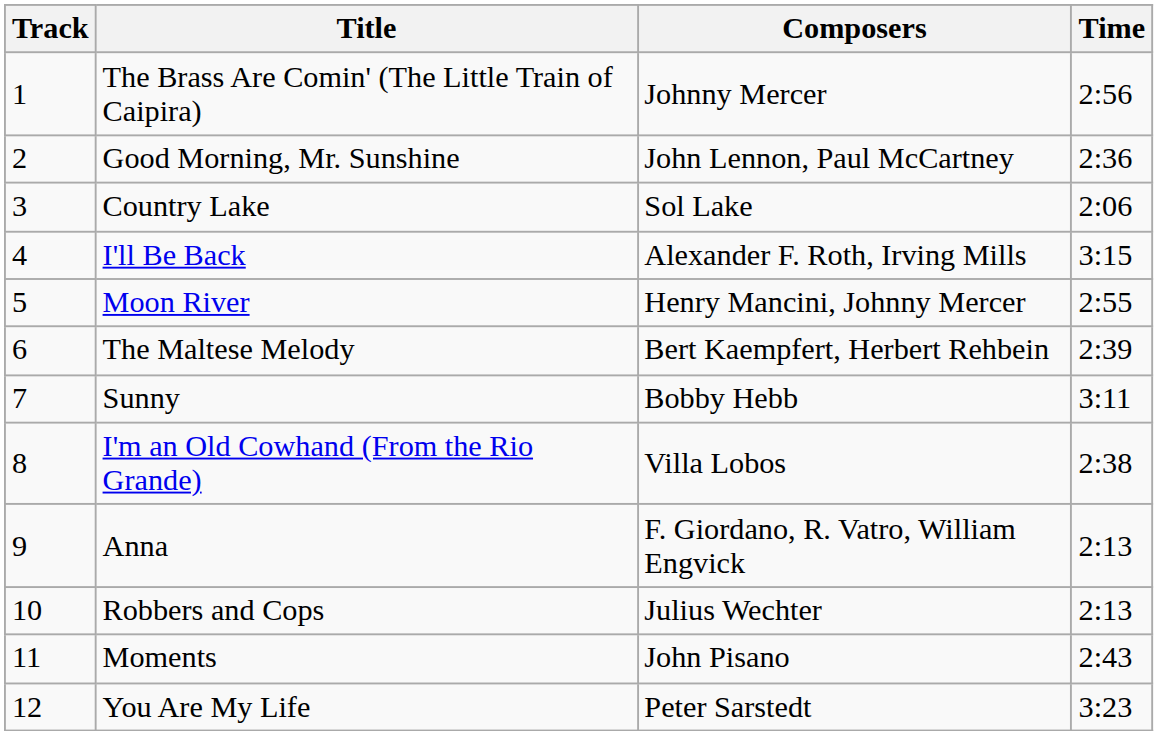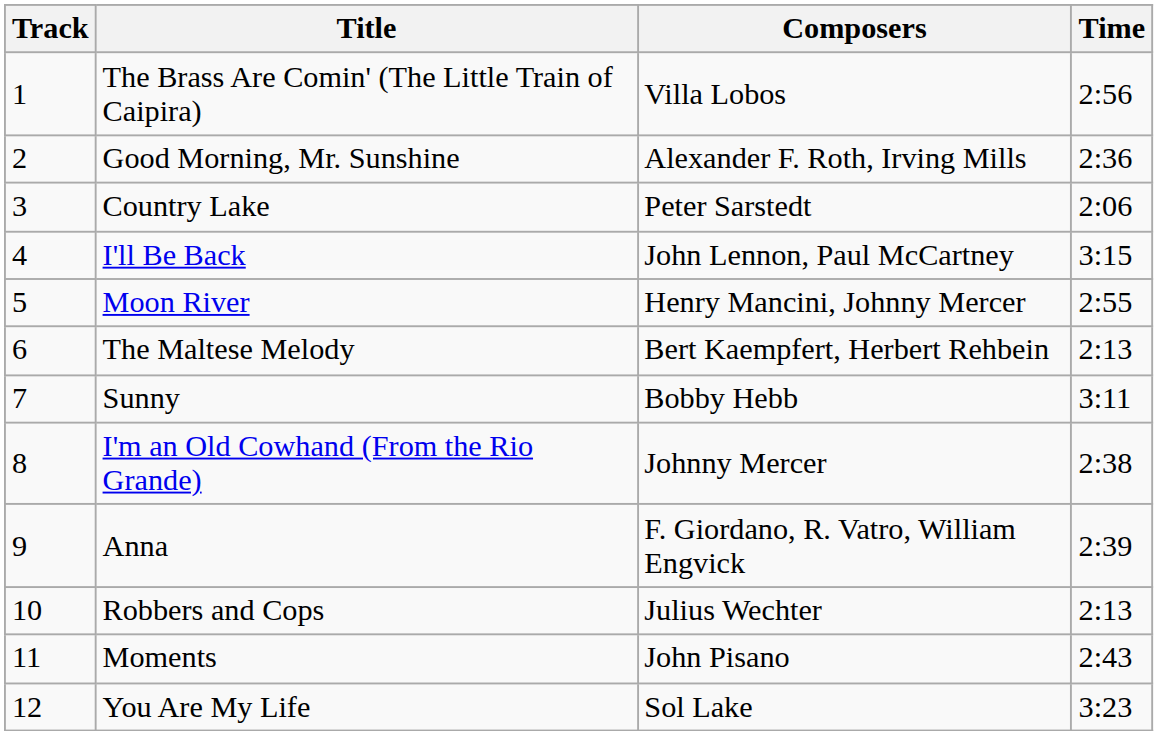(735, 93) Johnny Mercer -> (715, 93) Villa Lobos
(829, 158) John Lennon, Paul McCartney -> (835, 158) Alexander F. Roth, Irving Mills
(699, 206) Sol Lake -> (728, 206) Peter Sarstedt
(835, 254) Alexander F. Roth, Irving Mills -> (829, 254) John Lennon, Paul McCartney
(1105, 350) 2:39 -> (1105, 350) 2:13
(715, 463) Villa Lobos -> (735, 463) Johnny Mercer
(1105, 545) 2:13 -> (1105, 545) 2:39
(728, 706) Peter Sarstedt -> (699, 706) Sol Lake
